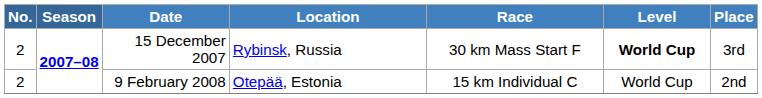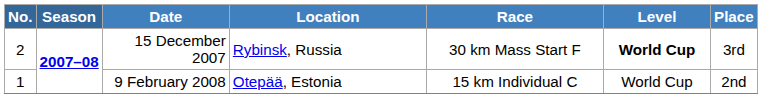(20, 82) 2 -> (20, 82) 1
